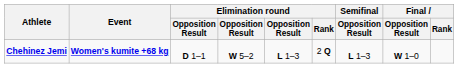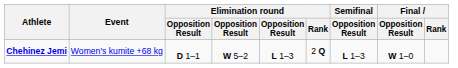(120, 52) bold -> (117, 52) normal
